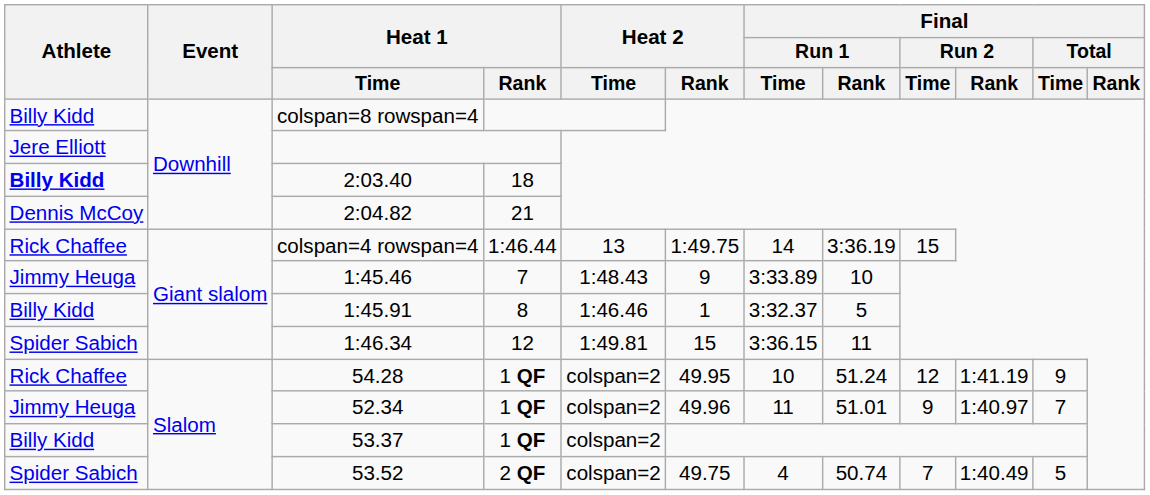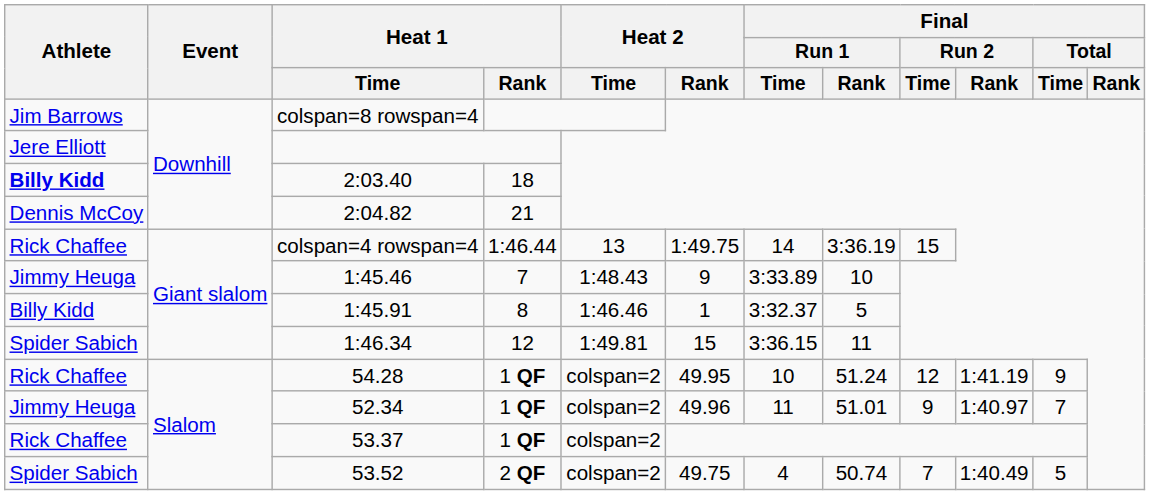(52, 115) Billy Kidd -> (66, 115) Jim Barrows
(52, 441) Billy Kidd -> (68, 441) Rick Chaffee
